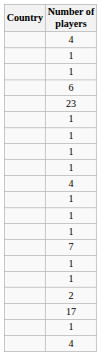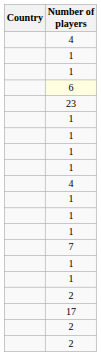(71, 87) no background -> (71, 87) lightyellow background
(71, 327) 1 -> (71, 327) 2
(71, 343) 4 -> (71, 343) 2
